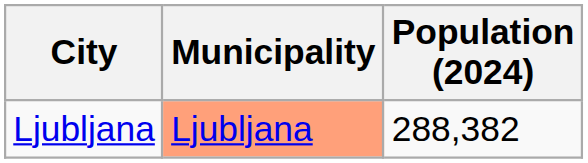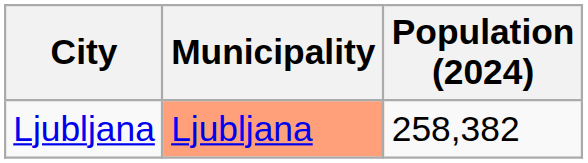(456, 128) 288,382 -> (456, 128) 258,382
